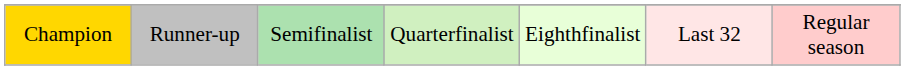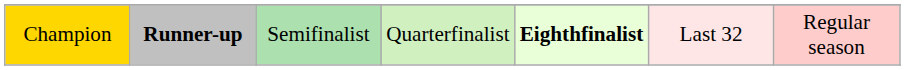(195, 34) normal -> (193, 34) bold
(583, 34) normal -> (581, 34) bold
